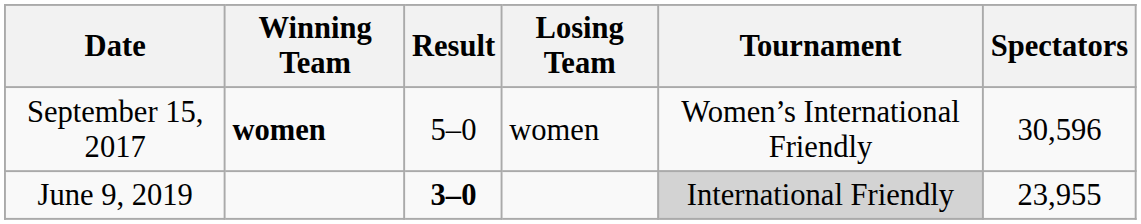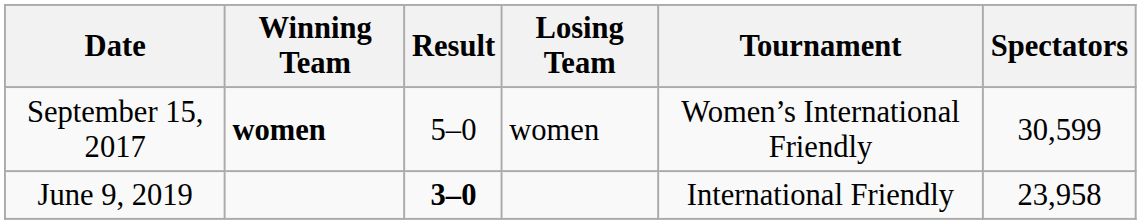(1059, 128) 30,596 -> (1059, 128) 30,599
(820, 194) lightgrey background -> (820, 194) no background
(1059, 194) 23,955 -> (1059, 194) 23,958
